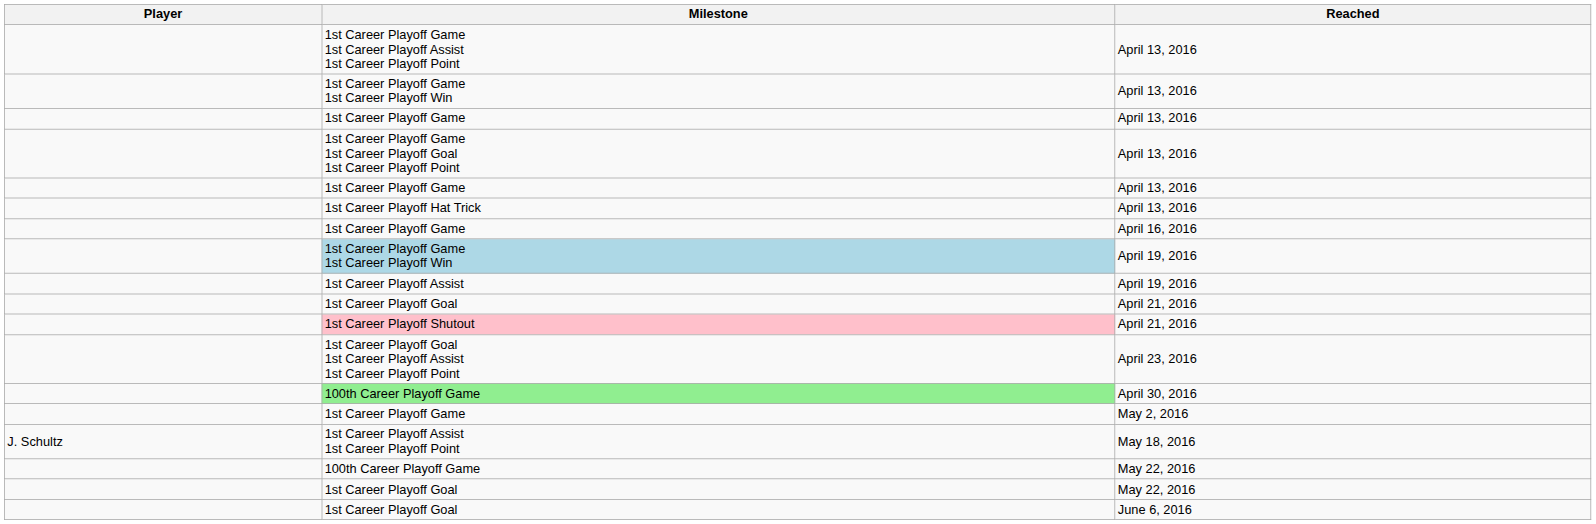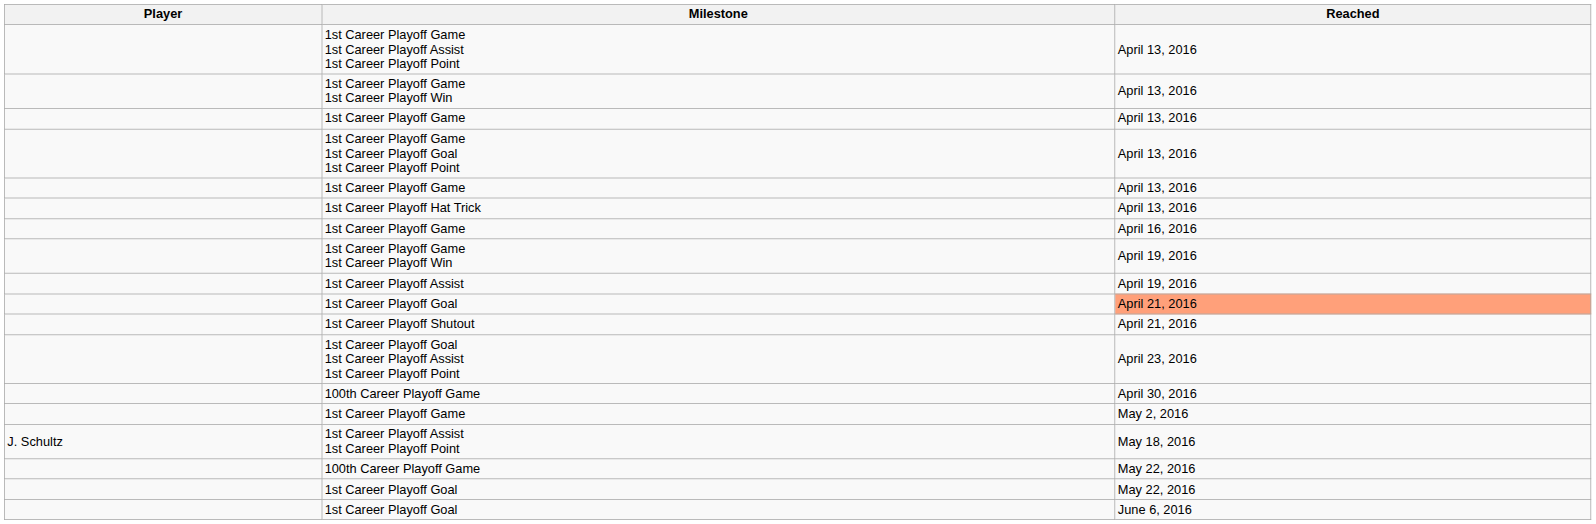(395, 256) lightblue background -> (395, 256) no background
(1157, 304) no background -> (1157, 304) lightsalmon background
(400, 324) pink background -> (400, 324) no background
(402, 393) lightgreen background -> (402, 393) no background
